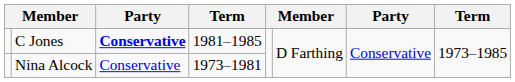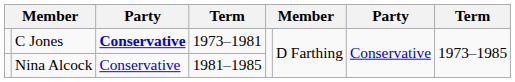(227, 41) 1981–1985 -> (227, 41) 1973–1981
(227, 65) 1973–1981 -> (227, 65) 1981–1985
